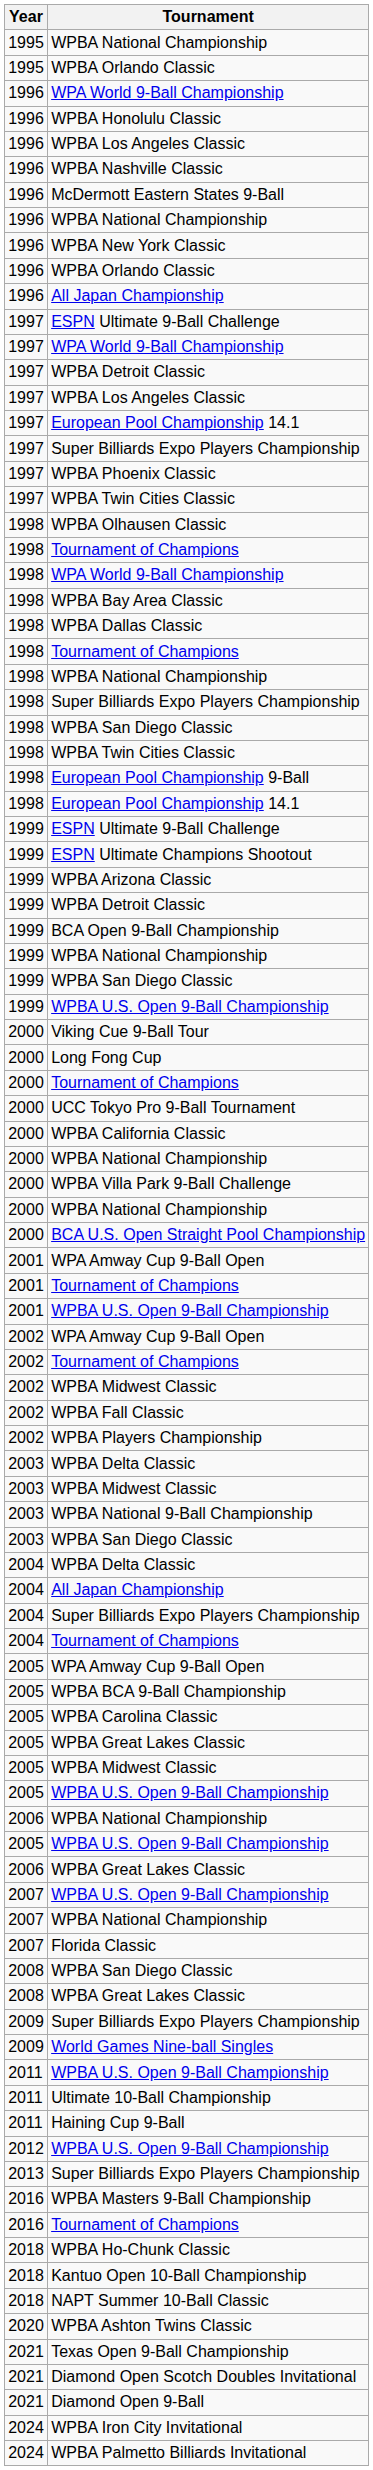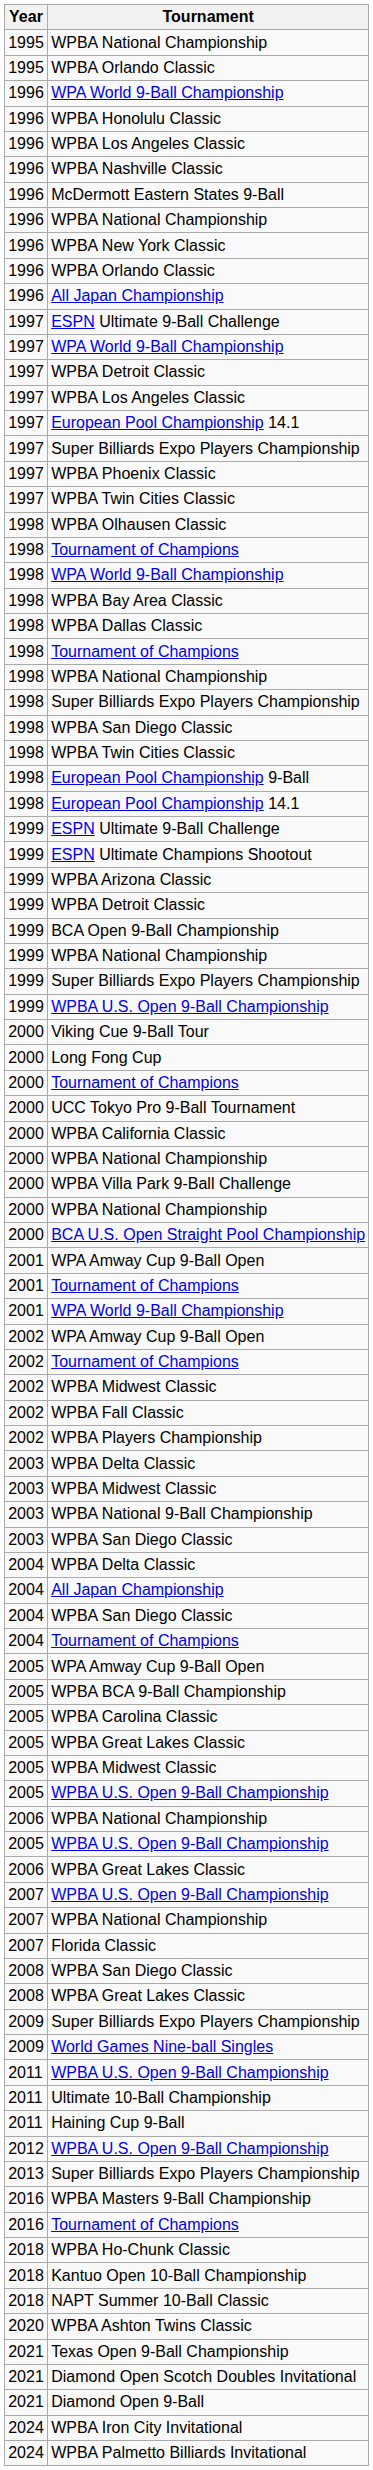(142, 981) WPBA San Diego Classic -> (205, 981) Super Billiards Expo Players Championship
(190, 1311) WPBA U.S. Open 9-Ball Championship -> (167, 1311) WPA World 9-Ball Championship
(205, 1615) Super Billiards Expo Players Championship -> (142, 1615) WPBA San Diego Classic
